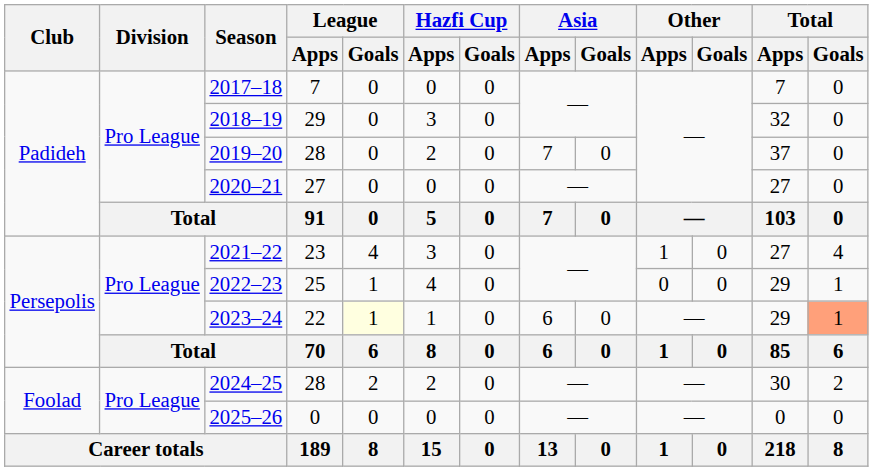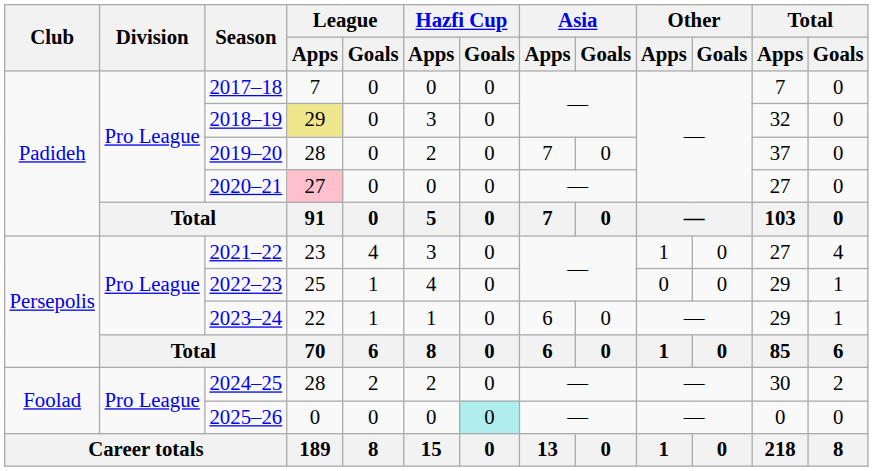(315, 119) no background -> (315, 119) khaki background
(315, 185) no background -> (315, 185) pink background
(373, 317) lightyellow background -> (373, 317) no background
(838, 317) lightsalmon background -> (838, 317) no background
(489, 416) no background -> (489, 416) paleturquoise background
